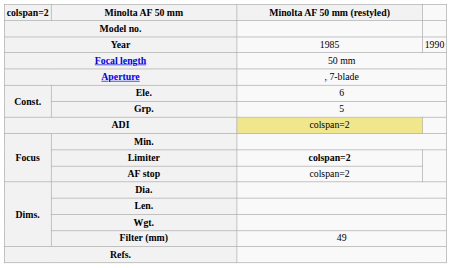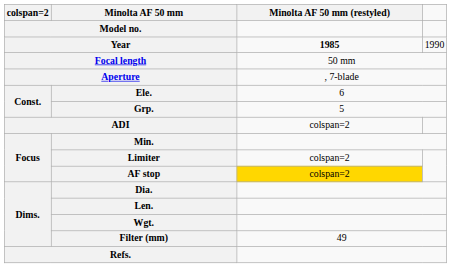(330, 45) normal -> (330, 45) bold
(330, 126) khaki background -> (330, 126) no background
(330, 158) bold -> (330, 158) normal
(330, 174) no background -> (330, 174) gold background
